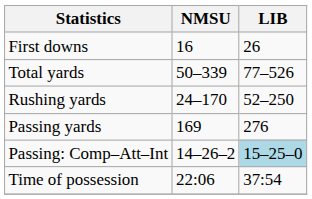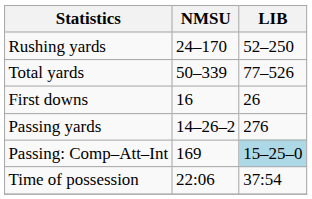rows swapped: (48, 45) <-> (57, 99)
(189, 126) 169 -> (206, 126) 14–26–2
(206, 153) 14–26–2 -> (189, 153) 169
